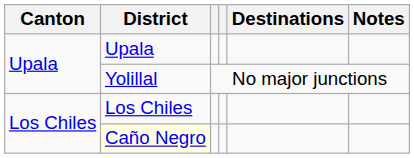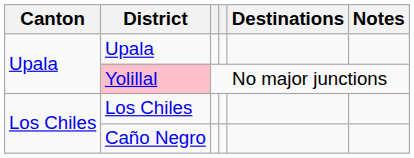(131, 78) no background -> (131, 78) pink background
(155, 138) lightyellow background -> (155, 138) no background
